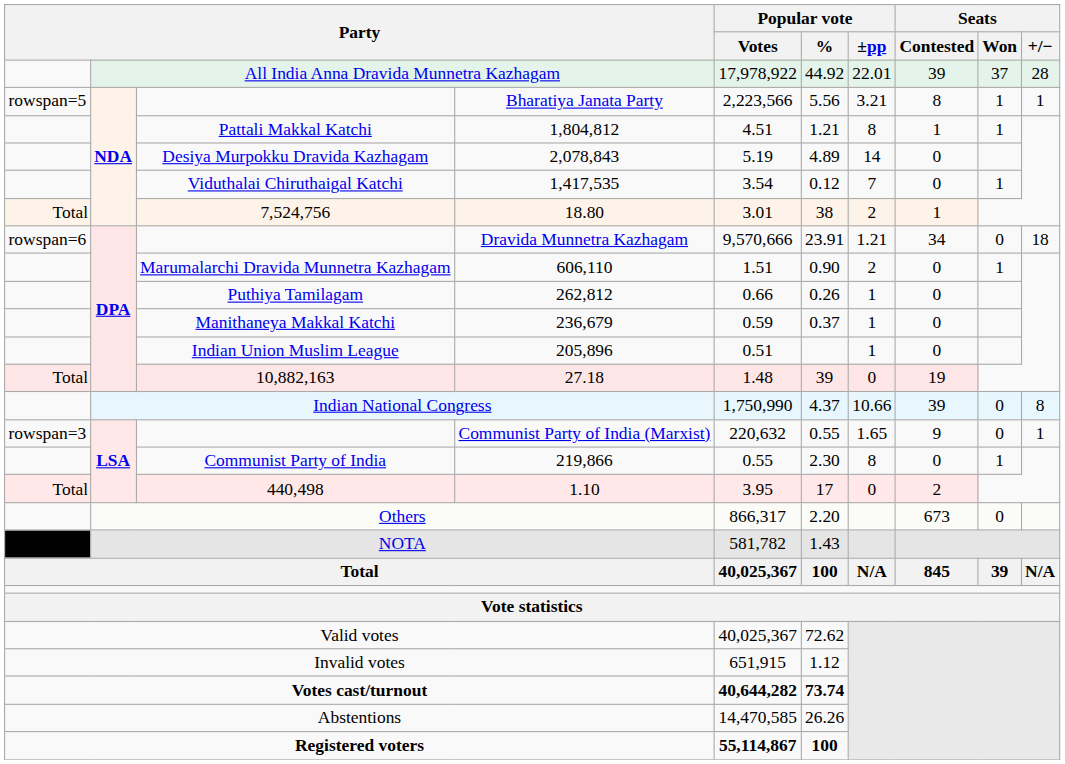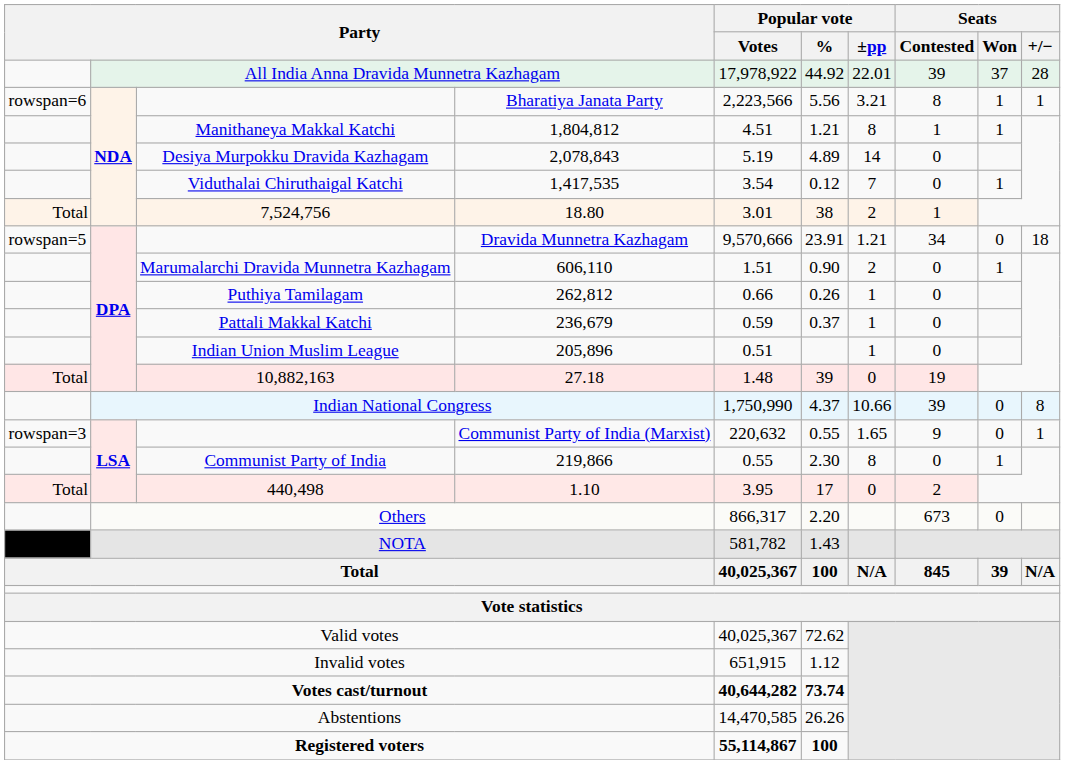(47, 101) rowspan=5 -> (47, 101) rowspan=6
(295, 128) Pattali Makkal Katchi -> (295, 128) Manithaneya Makkal Katchi
(47, 239) rowspan=6 -> (47, 239) rowspan=5
(295, 322) Manithaneya Makkal Katchi -> (295, 322) Pattali Makkal Katchi
